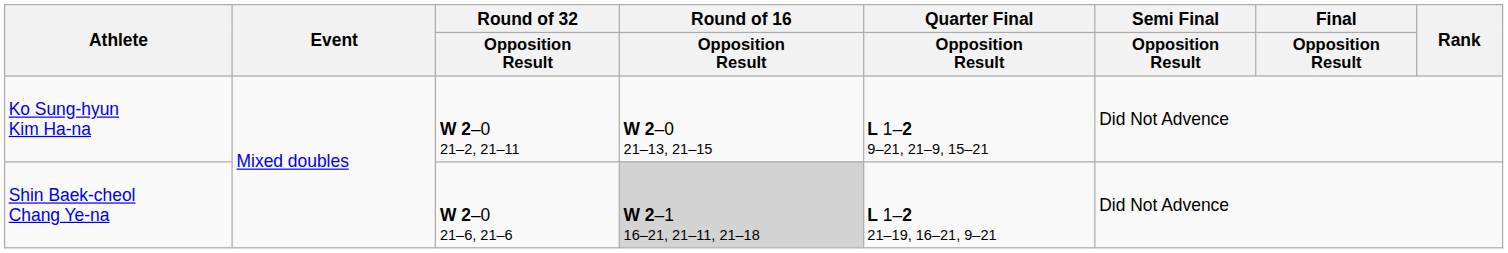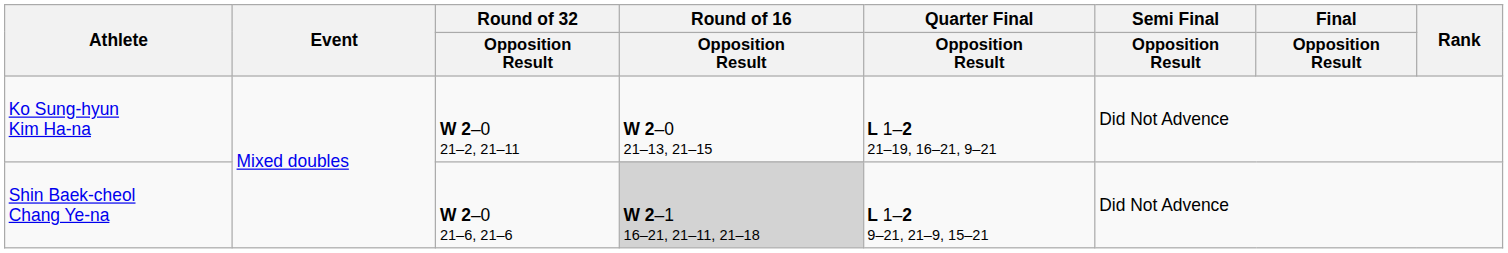(928, 139) L 1–2 9–21, 21–9, 15–21 -> (932, 139) L 1–2 21–19, 16–21, 9–21
(932, 224) L 1–2 21–19, 16–21, 9–21 -> (928, 224) L 1–2 9–21, 21–9, 15–21
